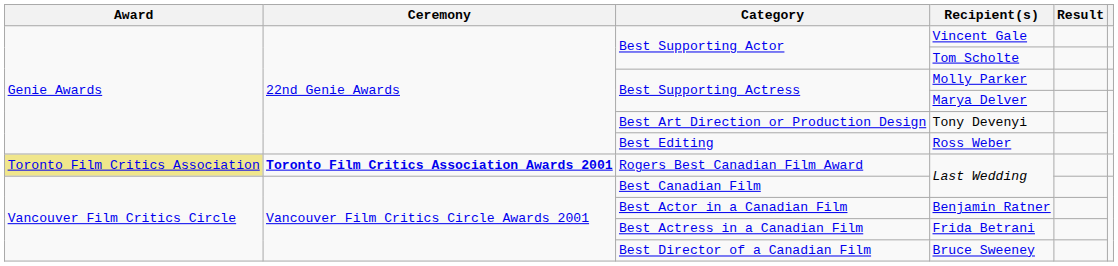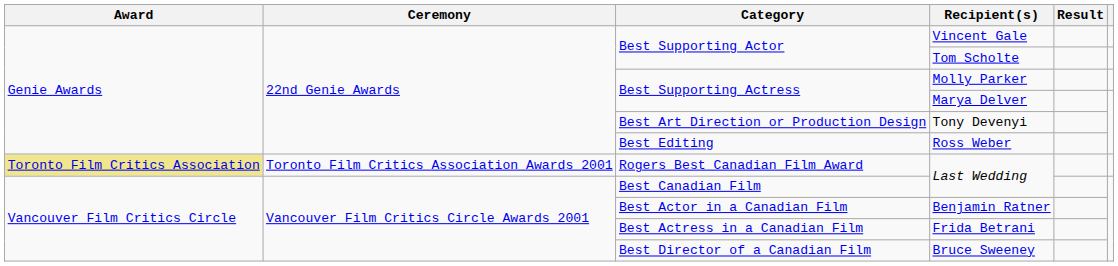(439, 165) bold -> (439, 165) normal
